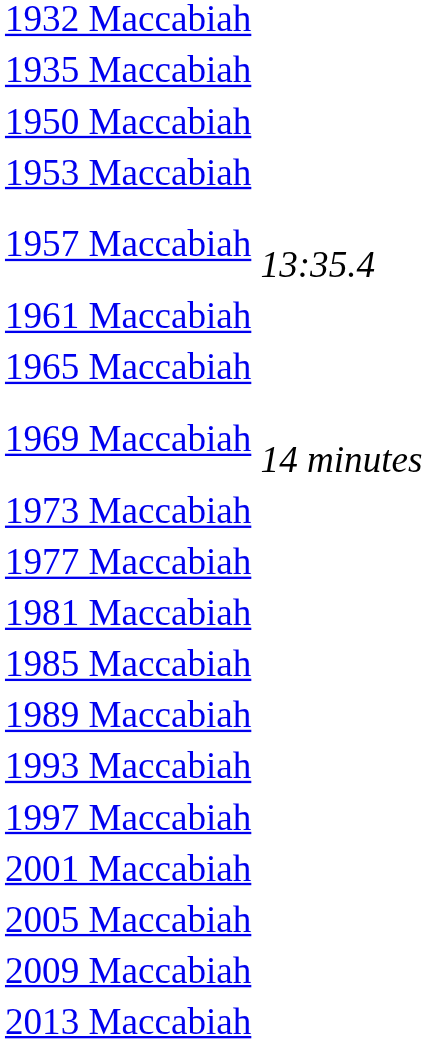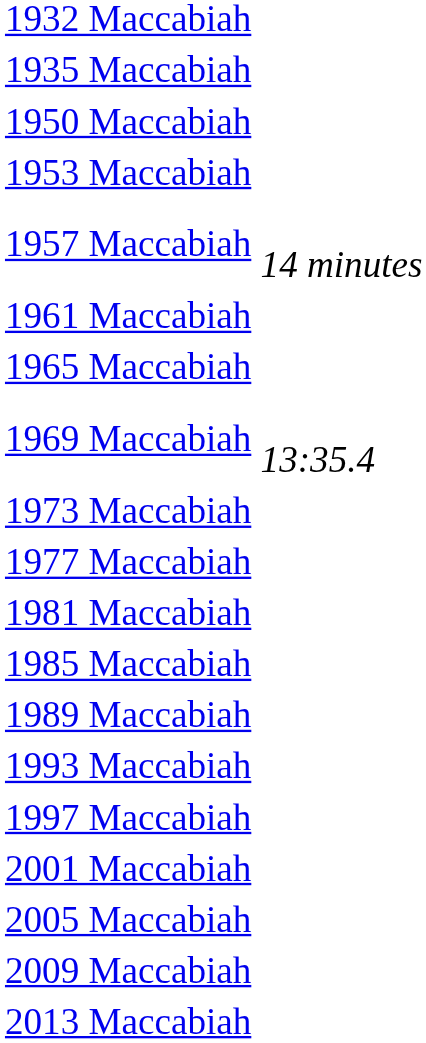(318, 265) 13:35.4 -> (342, 265) 14 minutes
(342, 459) 14 minutes -> (318, 459) 13:35.4
